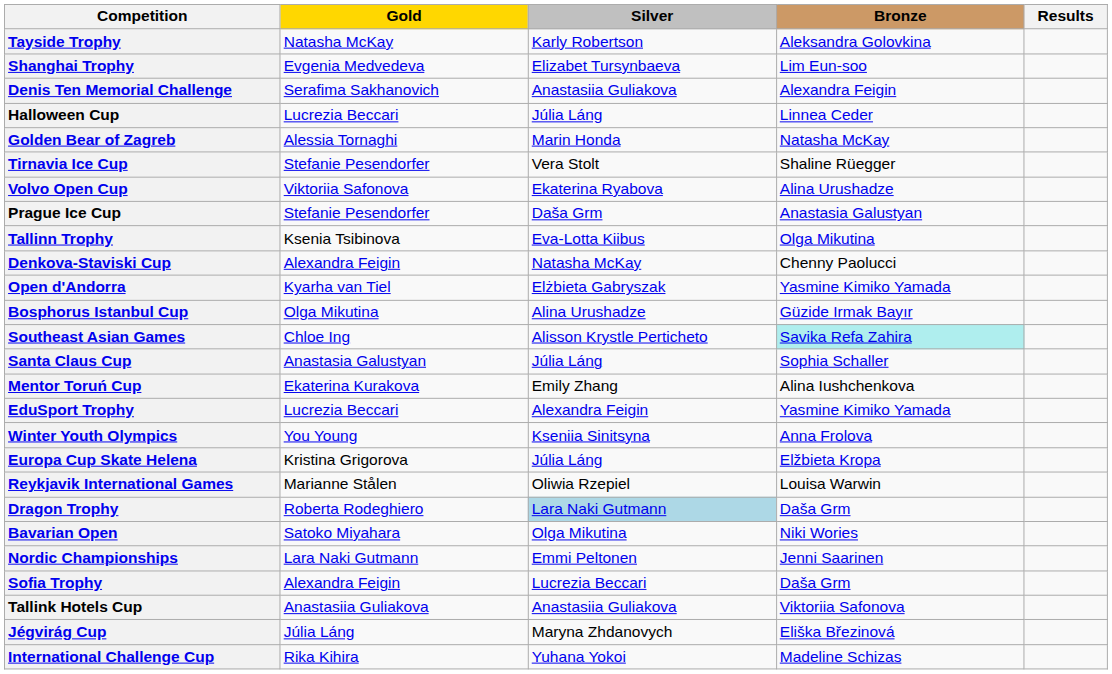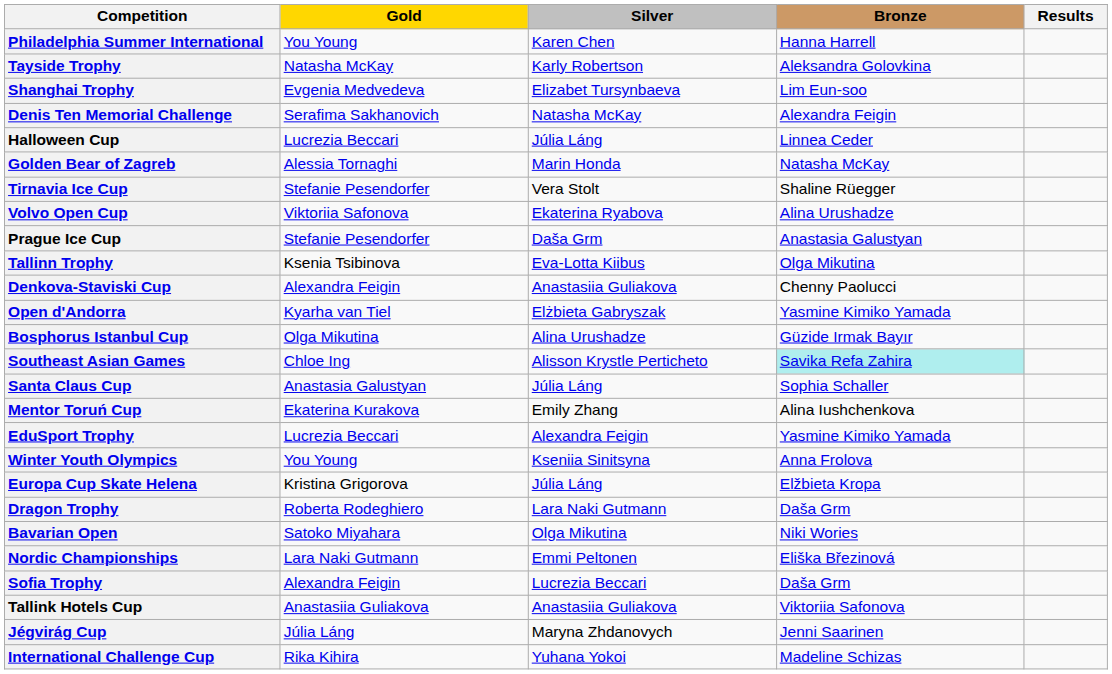+ row: (136, 41)
(604, 90) Anastasiia Guliakova -> (587, 115) Natasha McKay
(587, 262) Natasha McKay -> (604, 287) Anastasiia Guliakova
- row: (121, 484)
(599, 509) lightblue background -> (599, 509) no background
(832, 558) Jenni Saarinen -> (837, 558) Eliška Březinová
(837, 632) Eliška Březinová -> (832, 632) Jenni Saarinen
